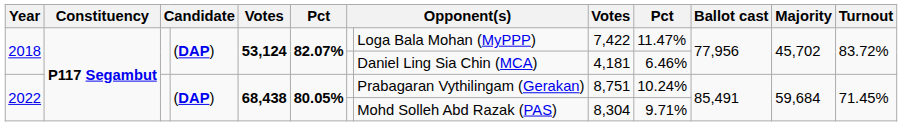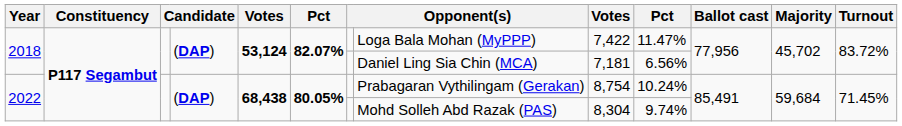(612, 63) 4,181 -> (612, 63) 7,181
(666, 63) 6.46% -> (666, 63) 6.56%
(612, 86) 8,751 -> (612, 86) 8,754
(666, 110) 9.71% -> (666, 110) 9.74%
